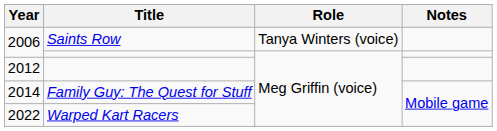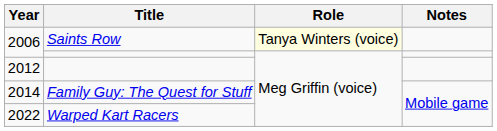(328, 39) no background -> (328, 39) lightyellow background
